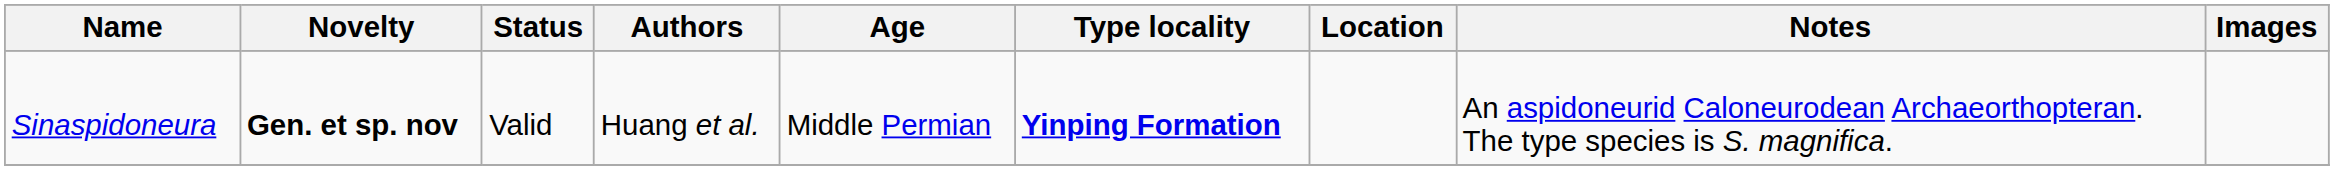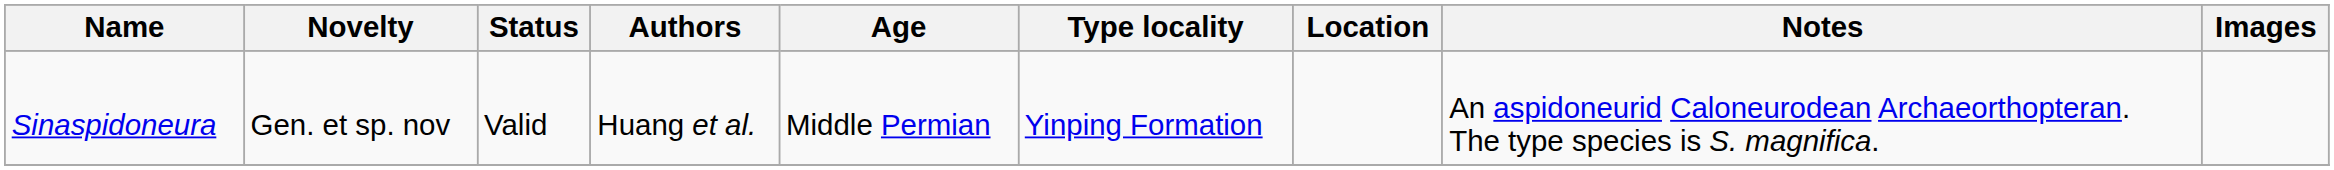(352, 124) bold -> (350, 124) normal
(1151, 124) bold -> (1144, 124) normal
